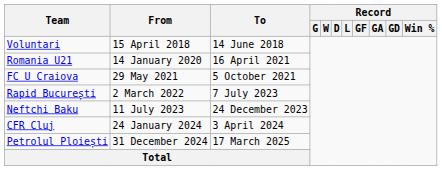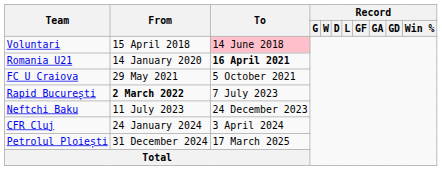(248, 45) no background -> (248, 45) pink background
(251, 61) normal -> (251, 61) bold
(148, 93) normal -> (148, 93) bold
